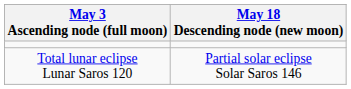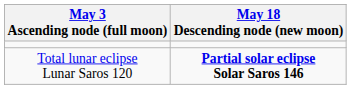(258, 66) normal -> (258, 66) bold
